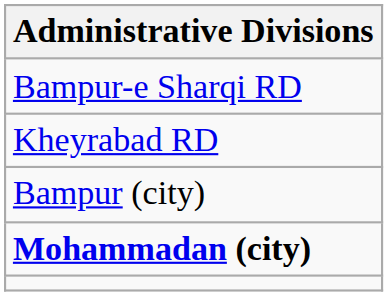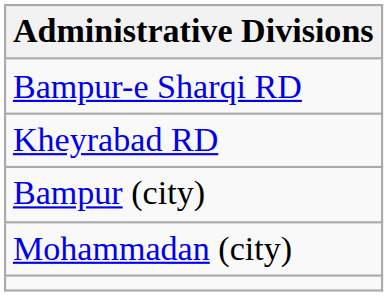(162, 247) bold -> (153, 247) normal
